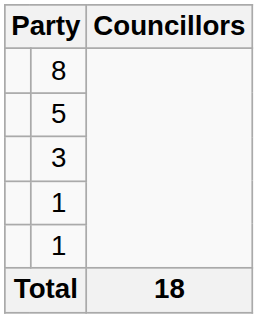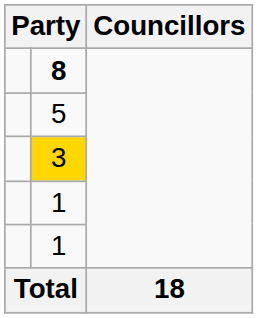(59, 70) normal -> (59, 70) bold
(59, 158) no background -> (59, 158) gold background
